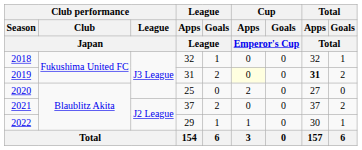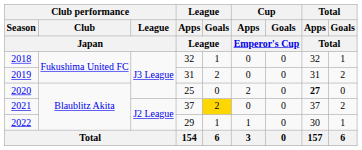(248, 75) lightyellow background -> (248, 75) no background
(315, 75) bold -> (315, 75) normal
(315, 91) normal -> (315, 91) bold
(217, 106) no background -> (217, 106) gold background
